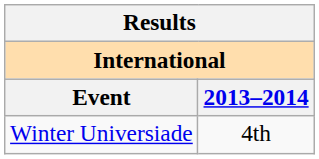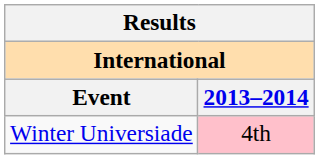(256, 134) no background -> (256, 134) pink background
